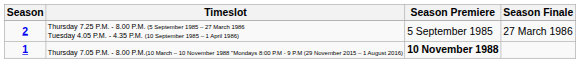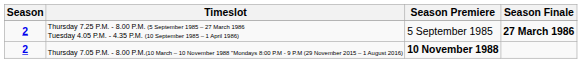(538, 31) normal -> (539, 31) bold
(25, 50) 1 -> (25, 50) 2
